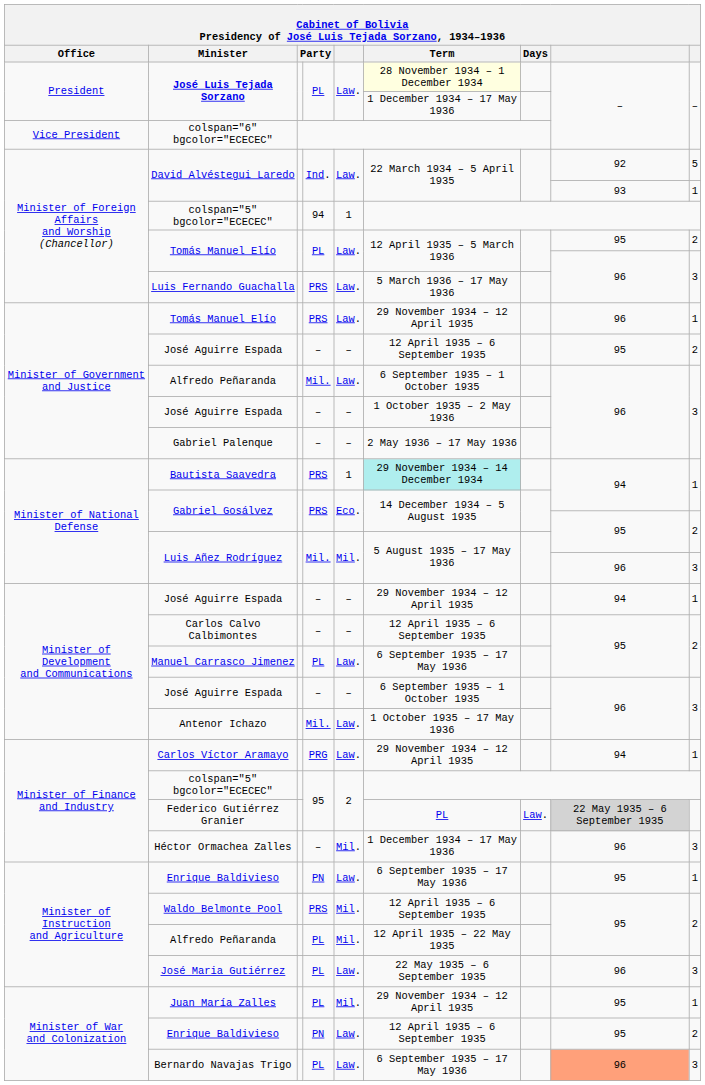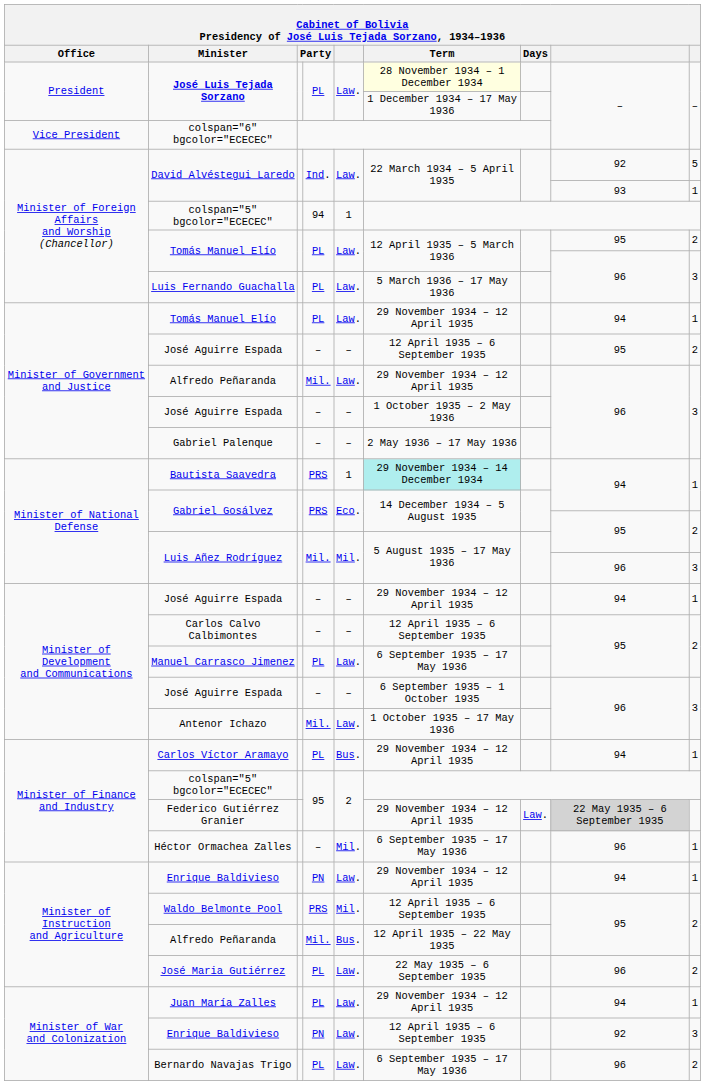(318, 287) PRS -> (318, 287) PL
(318, 318) PRS -> (318, 318) PL
(620, 318) 96 -> (620, 318) 94
(442, 381) 6 September 1935 – 1 October 1935 -> (442, 381) 29 November 1934 – 12 April 1935
(318, 755) PRG -> (318, 755) PL
(349, 755) Law. -> (349, 755) Bus.
(442, 815) PL -> (442, 815) 29 November 1934 – 12 April 1935
(442, 847) 1 December 1934 – 17 May 1936 -> (442, 847) 6 September 1935 – 17 May 1936
(695, 847) 3 -> (695, 847) 1
(442, 878) 6 September 1935 – 17 May 1936 -> (442, 878) 29 November 1934 – 12 April 1935
(620, 878) 95 -> (620, 878) 94
(318, 940) PL -> (318, 940) Mil.
(349, 940) Mil. -> (349, 940) Bus.
(695, 971) 3 -> (695, 971) 2
(349, 1003) Mil. -> (349, 1003) Law.
(620, 1003) 95 -> (620, 1003) 94
(620, 1034) 95 -> (620, 1034) 92
(695, 1034) 2 -> (695, 1034) 3
(620, 1065) lightsalmon background -> (620, 1065) no background
(695, 1065) 3 -> (695, 1065) 2
